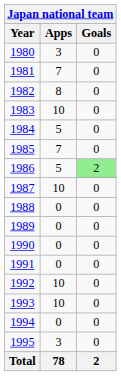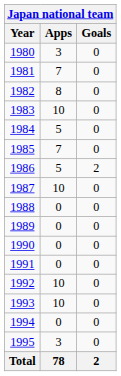(96, 168) lightgreen background -> (96, 168) no background
